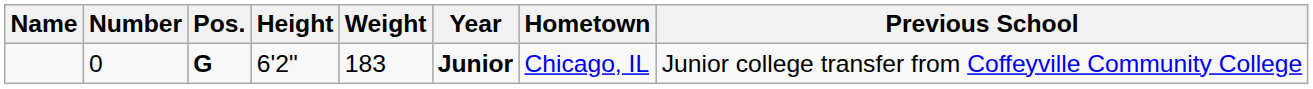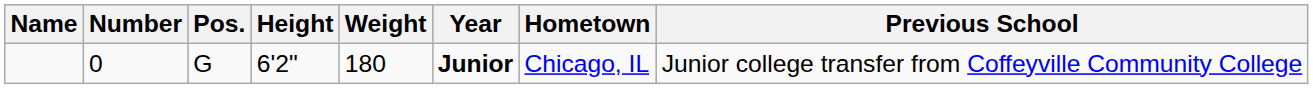(203, 63) bold -> (203, 63) normal
(365, 63) 183 -> (365, 63) 180
